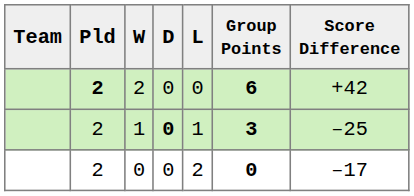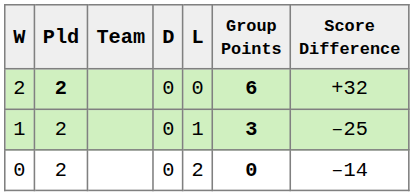columns swapped: (38, 37) <-> (139, 37)
(350, 89) +42 -> (350, 89) +32
(168, 130) bold -> (168, 130) normal
(350, 170) –17 -> (350, 170) –14
